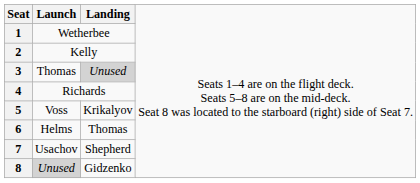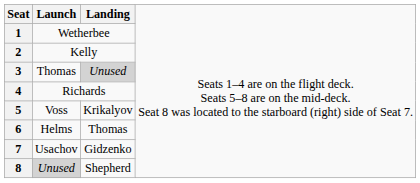(108, 149) Shepherd -> (108, 149) Gidzenko
(108, 168) Gidzenko -> (108, 168) Shepherd
